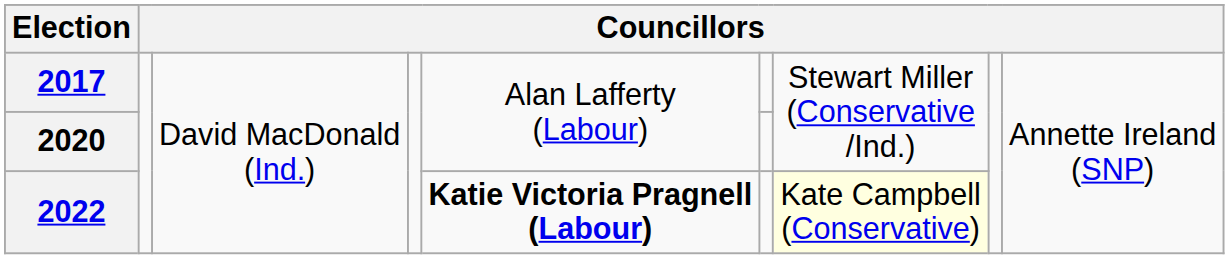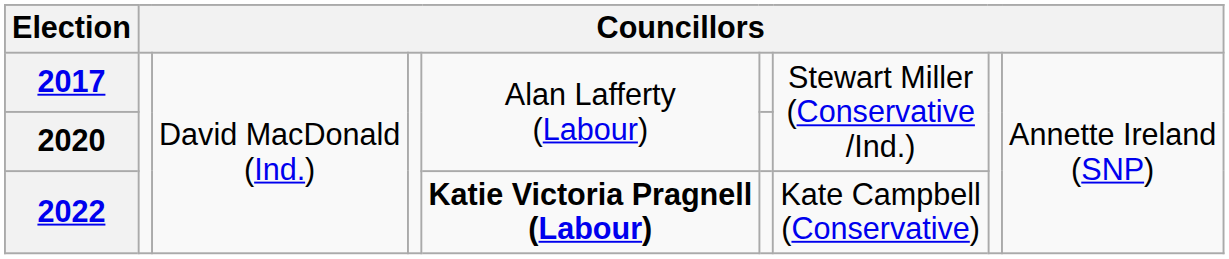(881, 211) lightyellow background -> (881, 211) no background
